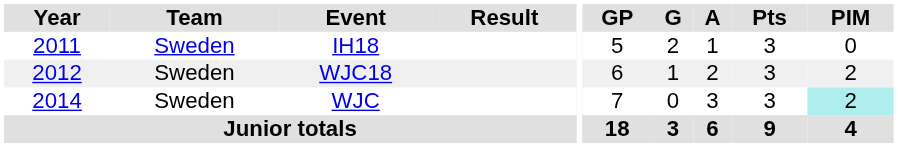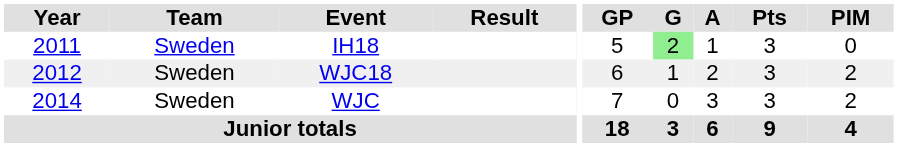(673, 45) no background -> (673, 45) lightgreen background
(851, 101) paleturquoise background -> (851, 101) no background
